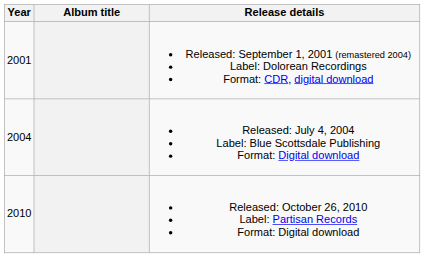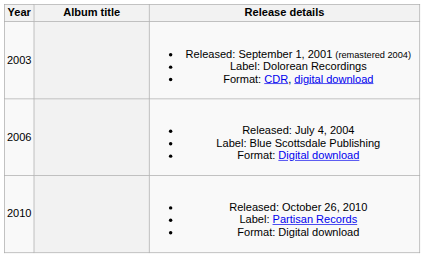(19, 60) 2001 -> (19, 60) 2003
(19, 137) 2004 -> (19, 137) 2006
